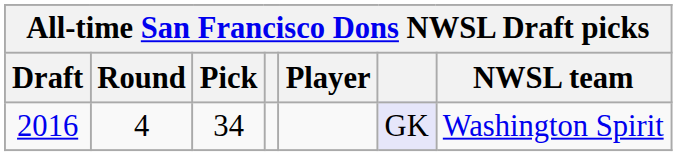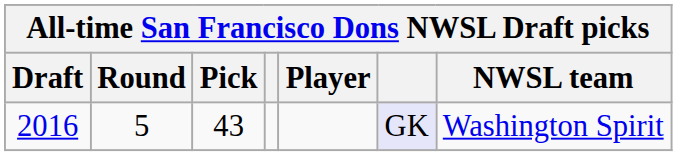(142, 125) 4 -> (142, 125) 5
(229, 125) 34 -> (229, 125) 43
